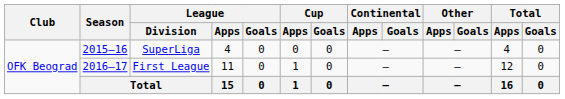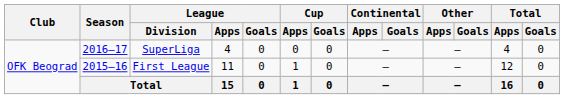(105, 49) 2015–16 -> (105, 49) 2016–17
(105, 67) 2016–17 -> (105, 67) 2015–16
